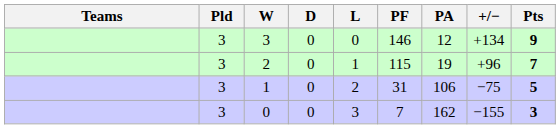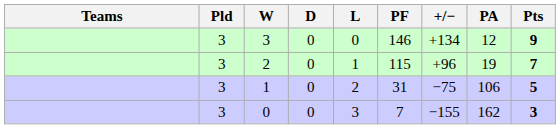columns swapped: (444, 16) <-> (489, 16)
